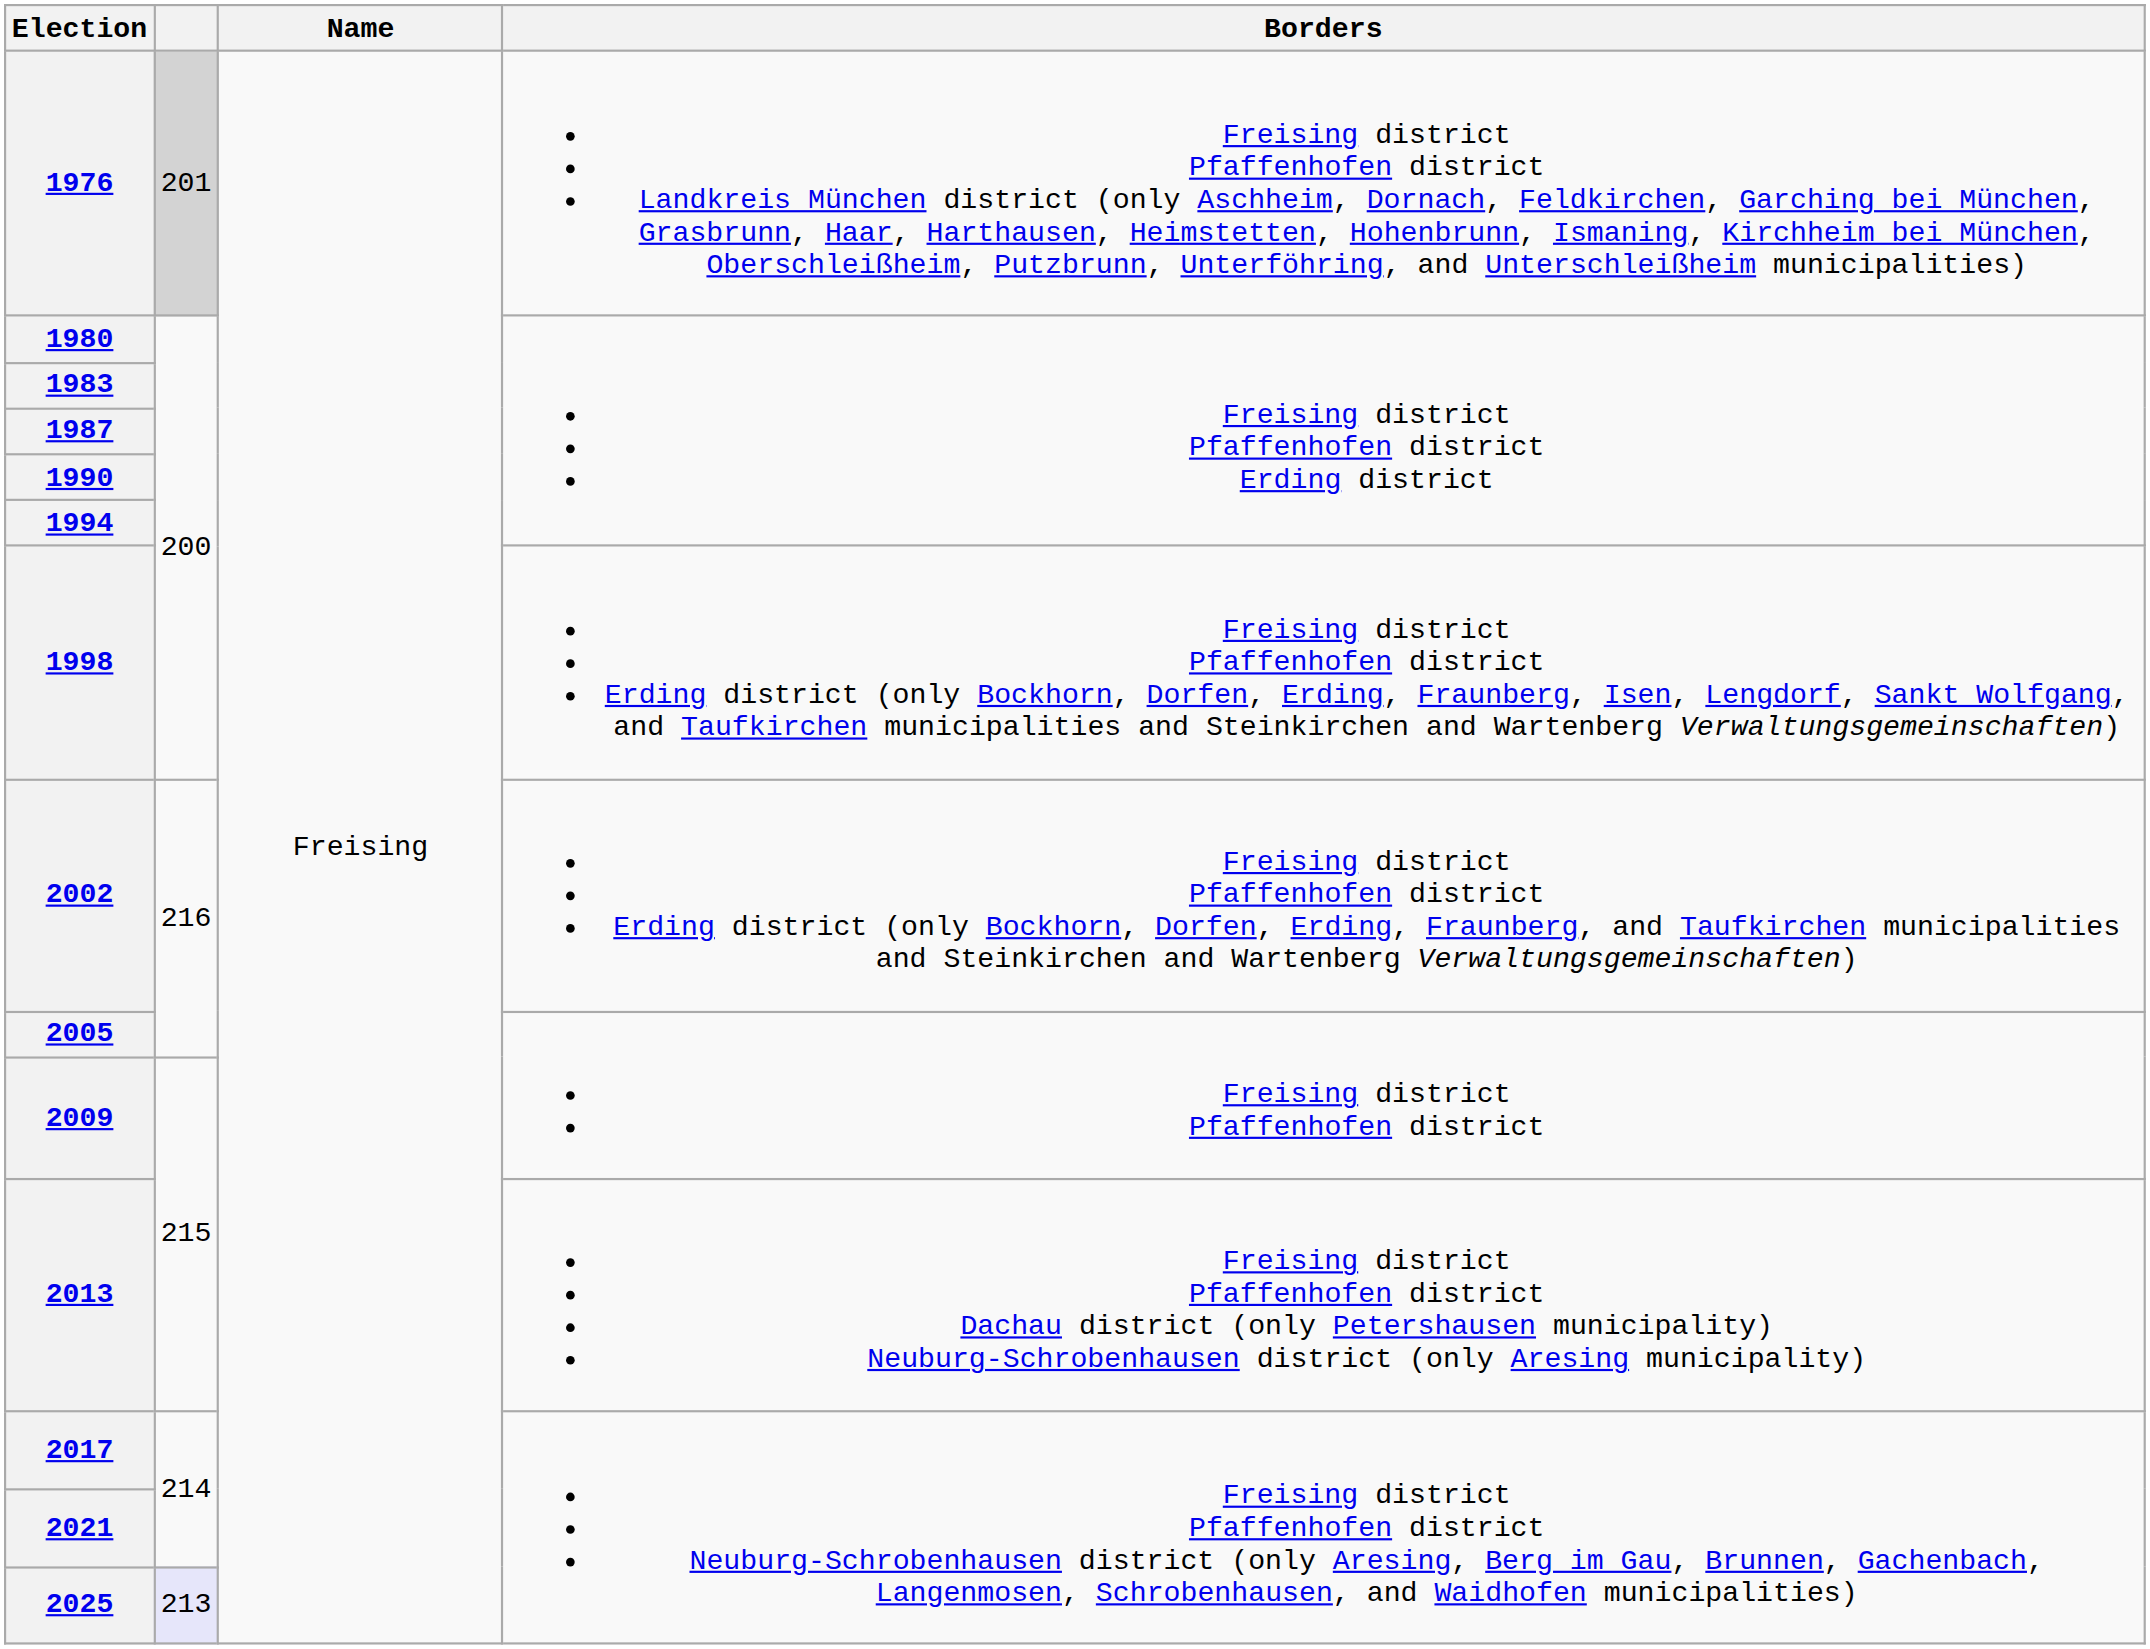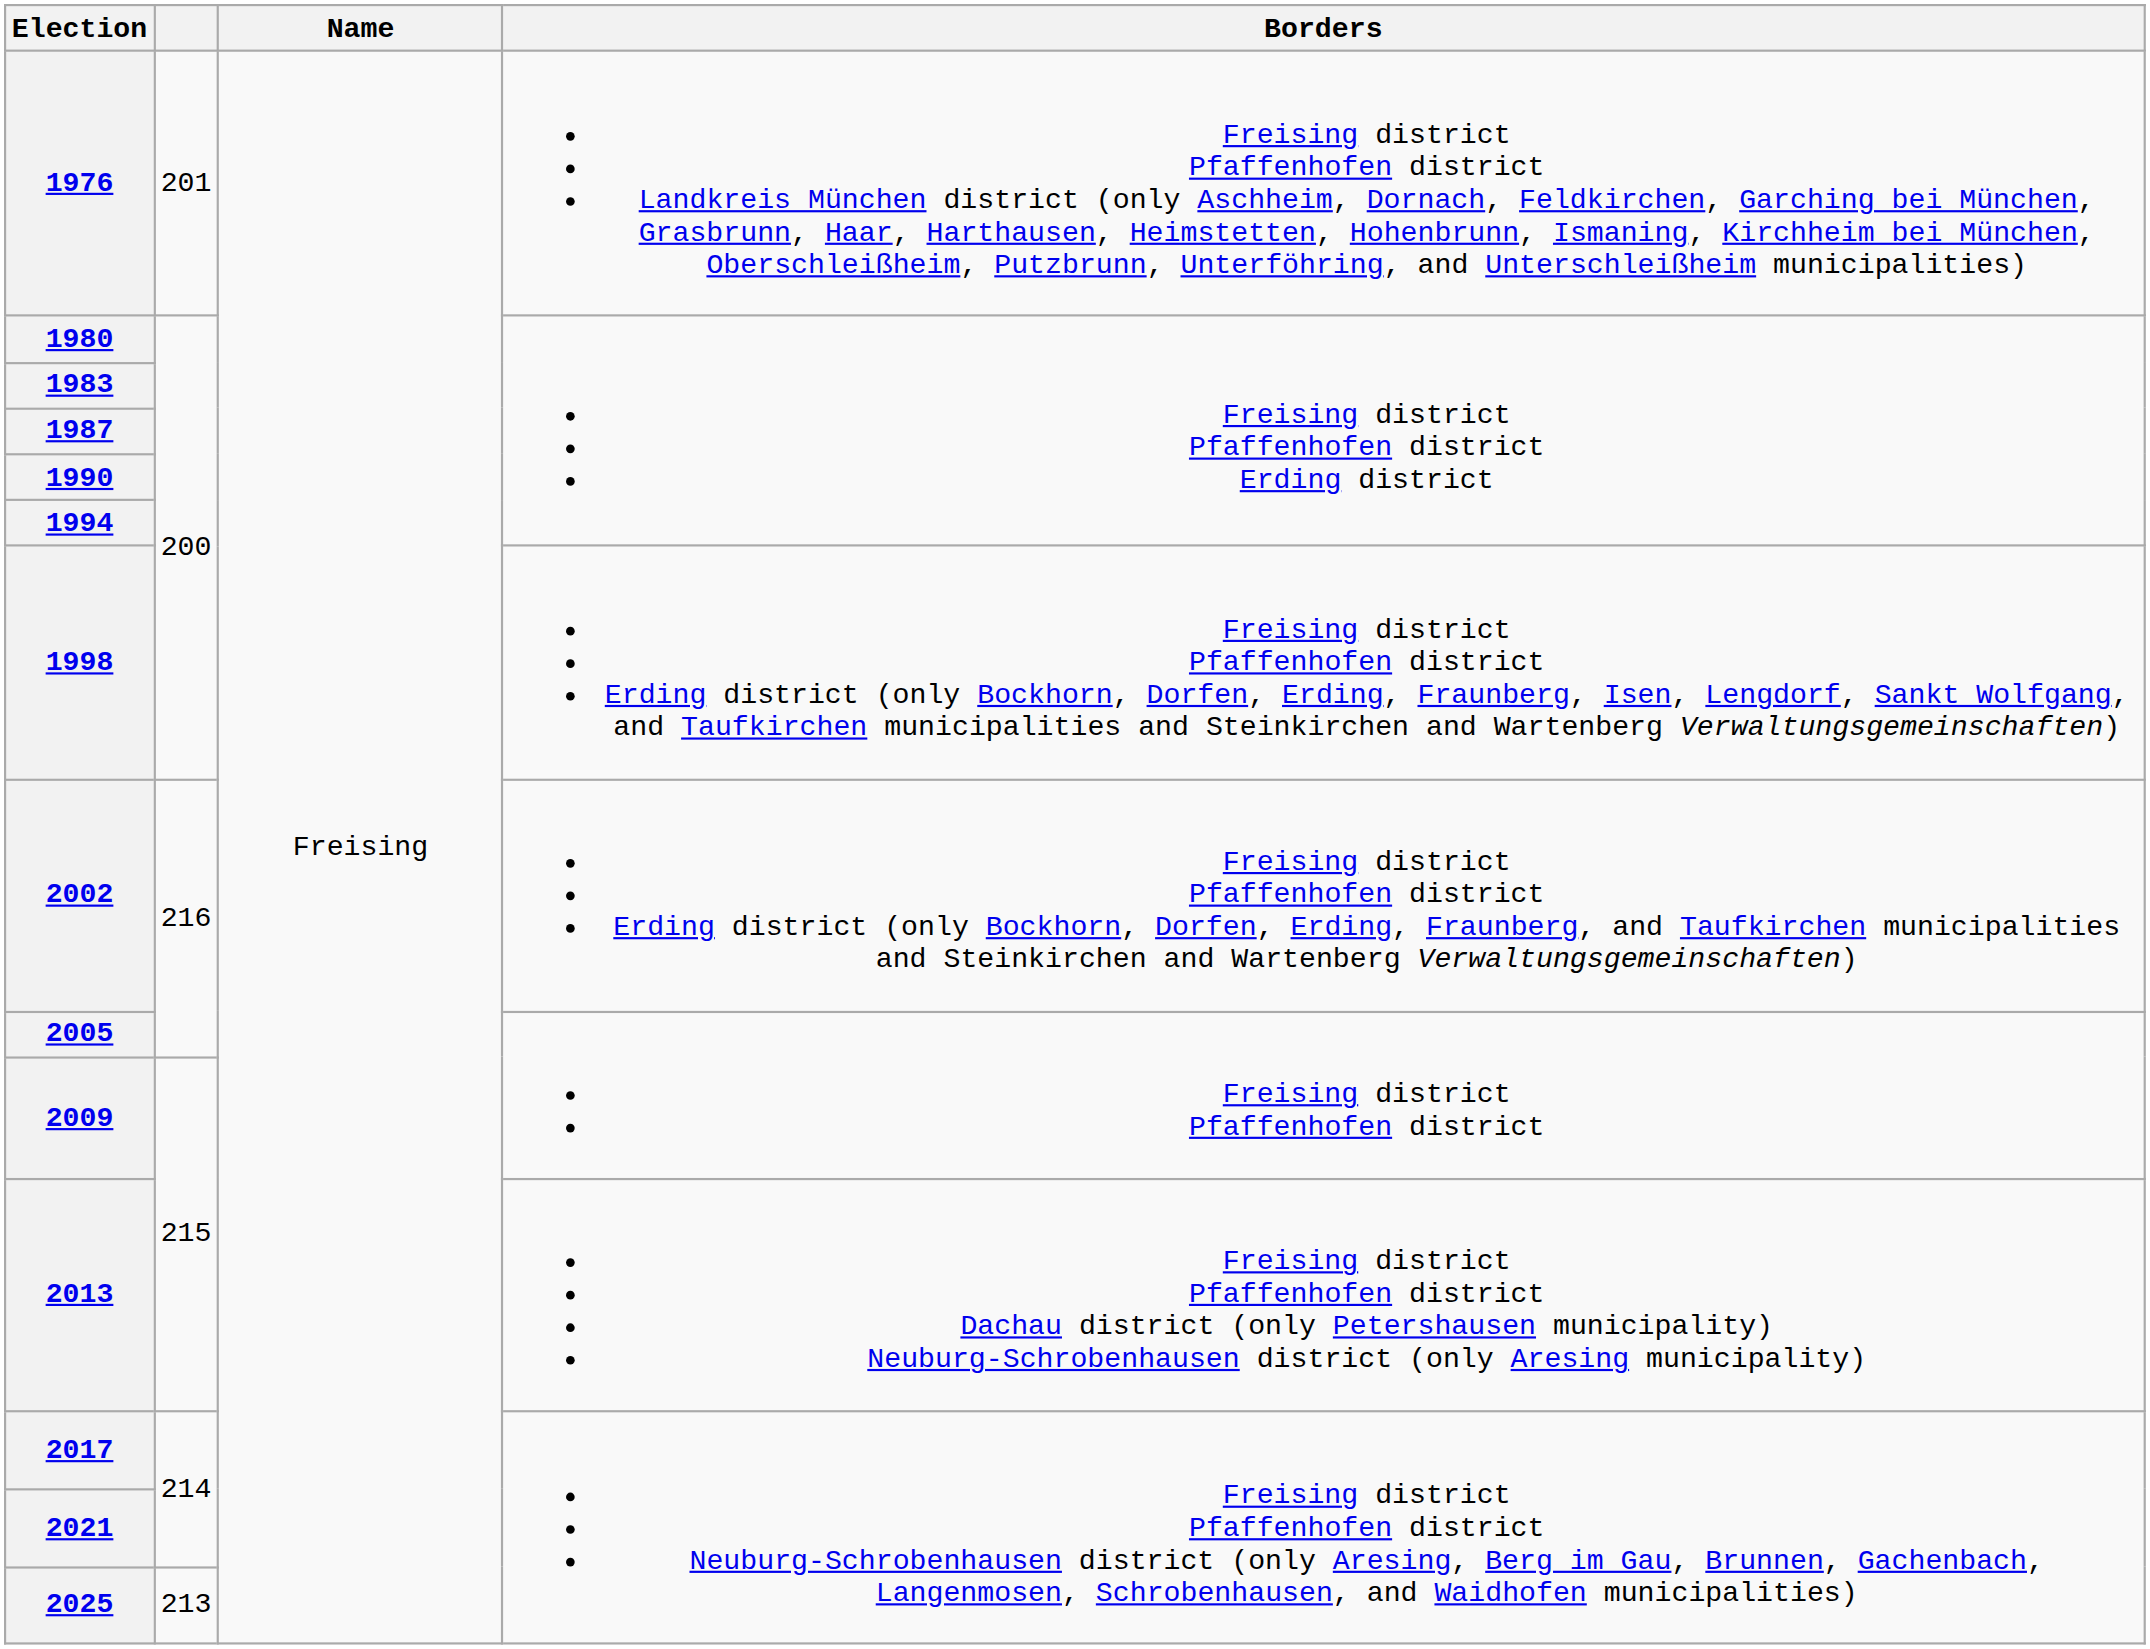(186, 184) lightgrey background -> (186, 184) no background
(186, 1605) lavender background -> (186, 1605) no background
